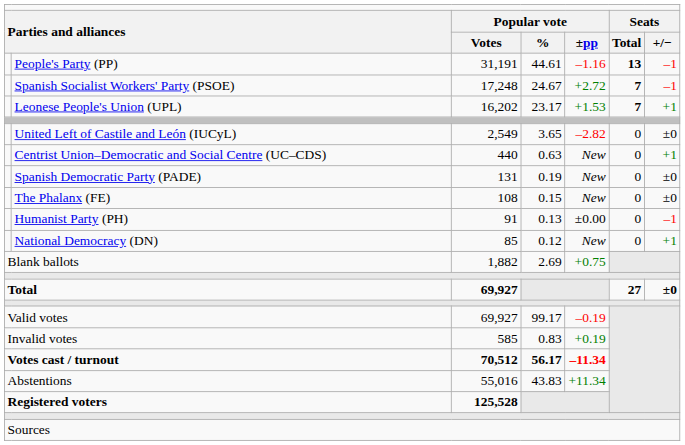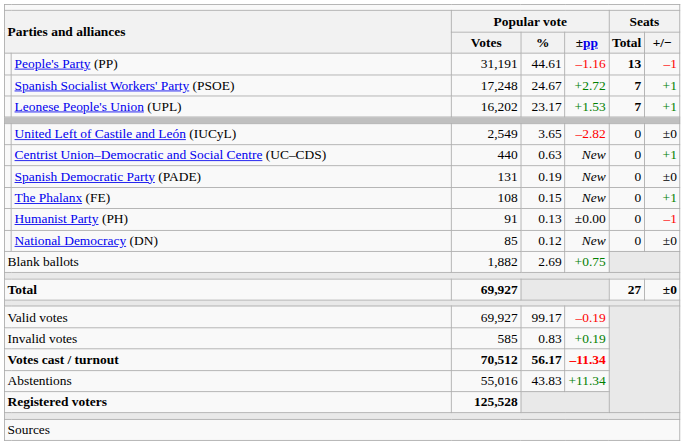(670, 85) –1 -> (670, 85) +1
(670, 198) ±0 -> (670, 198) +1
(670, 240) +1 -> (670, 240) ±0
